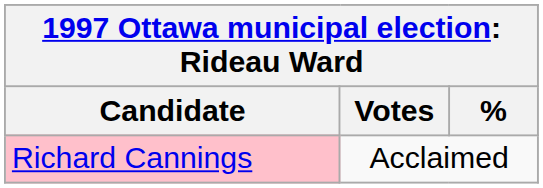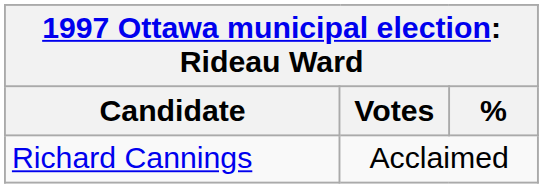(132, 158) pink background -> (132, 158) no background
